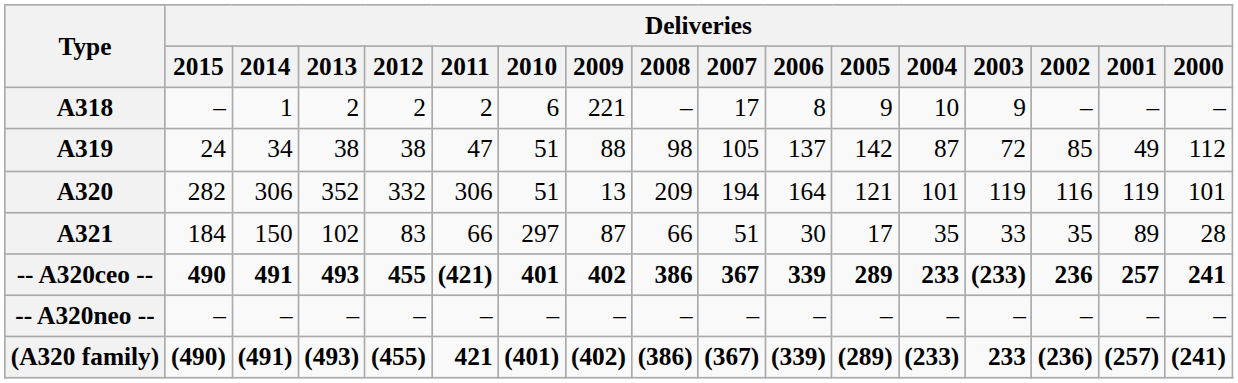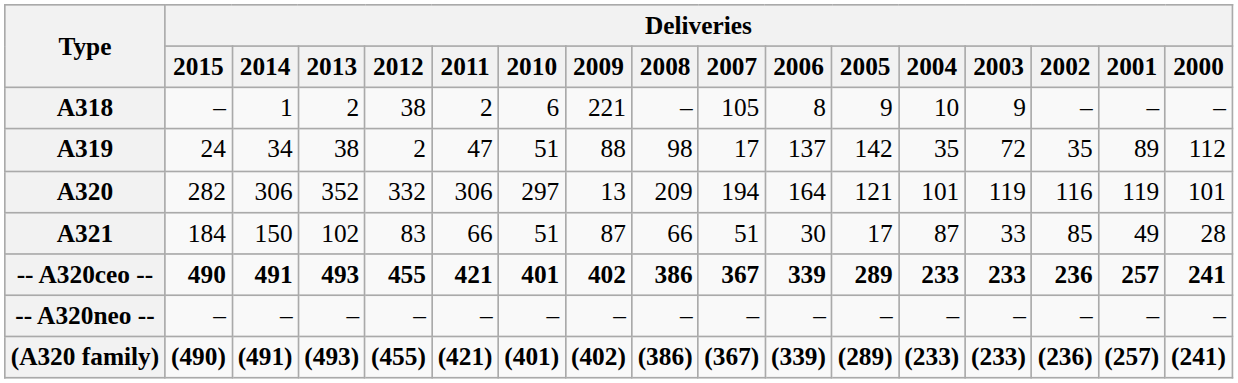(420, 108) 2 -> (413, 108) 38
(747, 108) 17 -> (740, 108) 105
(413, 149) 38 -> (420, 149) 2
(740, 149) 105 -> (747, 149) 17
(947, 149) 87 -> (947, 149) 35
(1080, 149) 85 -> (1080, 149) 35
(1147, 149) 49 -> (1147, 149) 89
(547, 191) 51 -> (540, 191) 297
(540, 232) 297 -> (547, 232) 51
(947, 232) 35 -> (947, 232) 87
(1080, 232) 35 -> (1080, 232) 85
(1147, 232) 89 -> (1147, 232) 49
(465, 274) (421) -> (474, 274) 421
(998, 274) (233) -> (1007, 274) 233
(474, 357) 421 -> (465, 357) (421)
(1007, 357) 233 -> (998, 357) (233)
